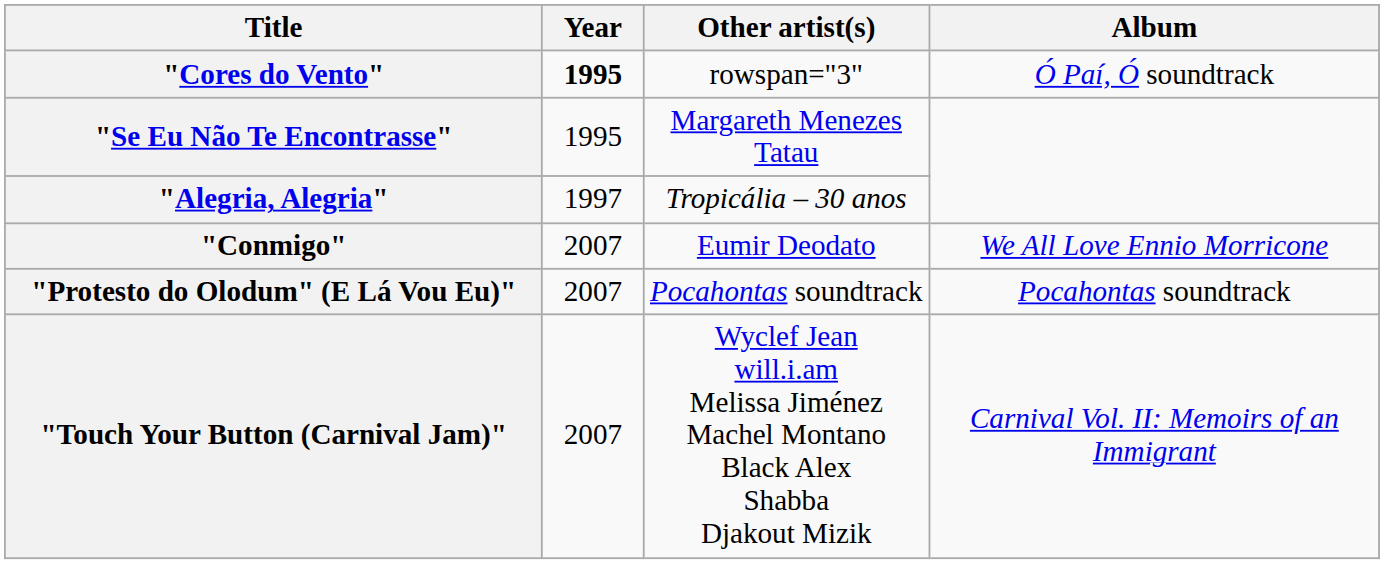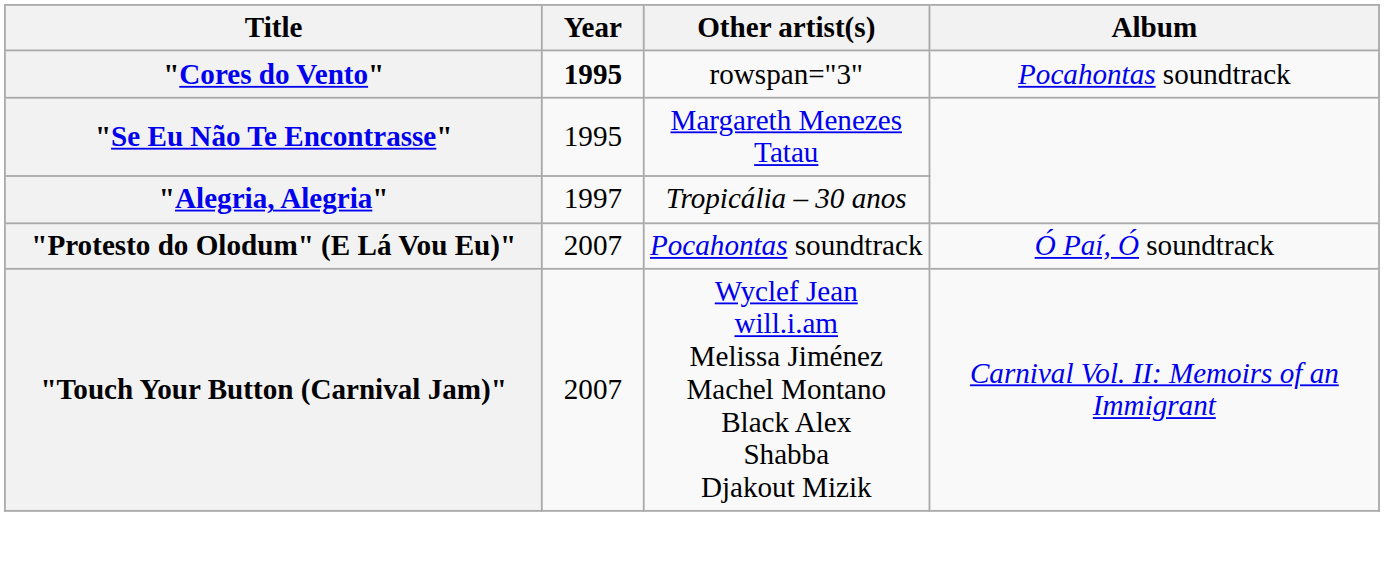(1154, 73) Ó Paí, Ó soundtrack -> (1154, 73) Pocahontas soundtrack
- row: (274, 245)
(1154, 291) Pocahontas soundtrack -> (1154, 245) Ó Paí, Ó soundtrack
